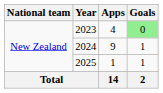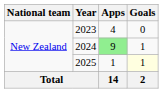(143, 29) lightgreen background -> (143, 29) no background
(113, 46) no background -> (113, 46) lightgreen background
(143, 63) no background -> (143, 63) lightyellow background
